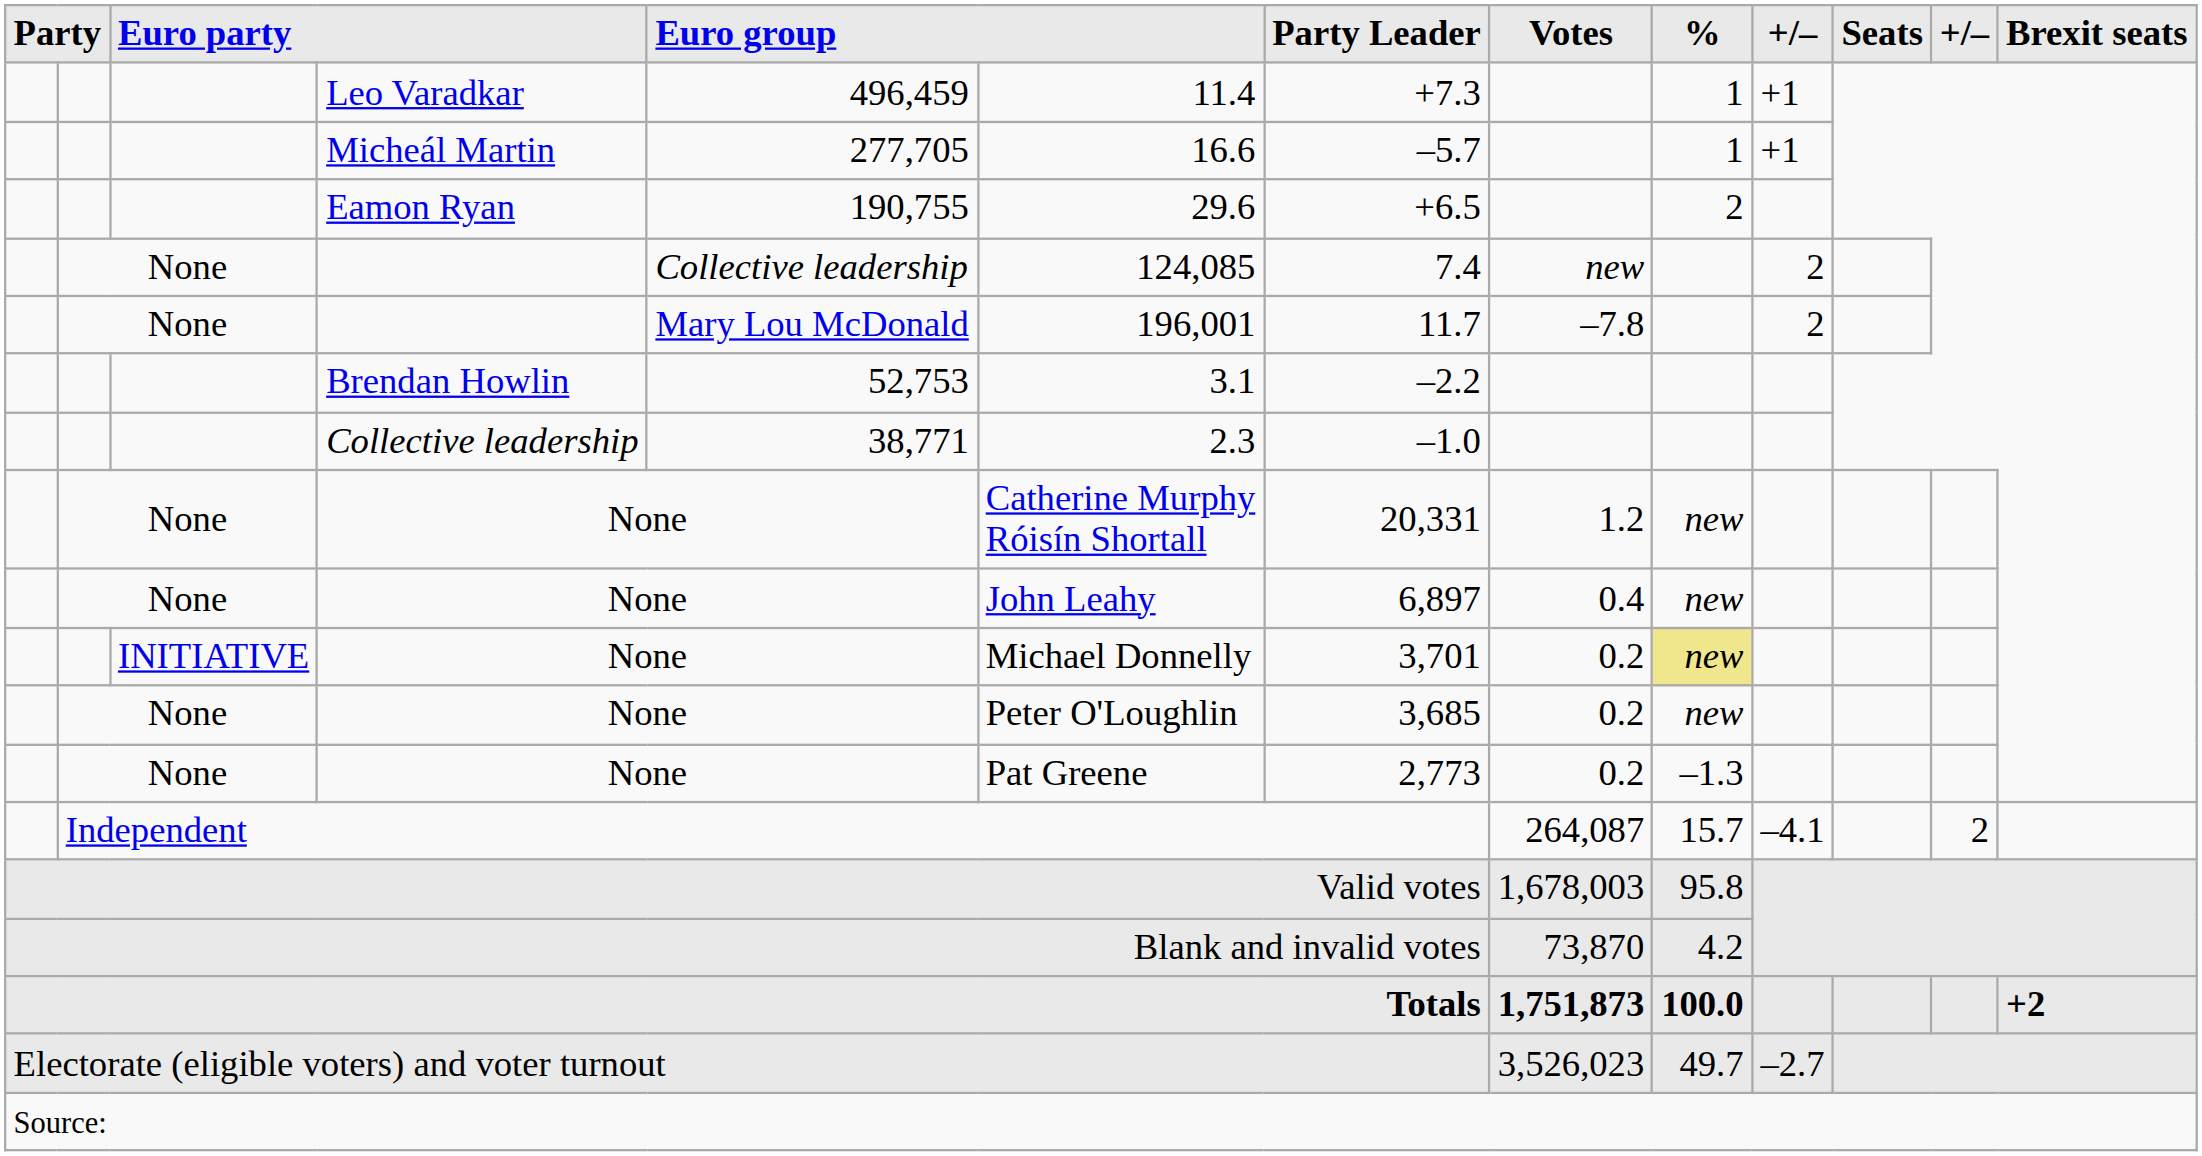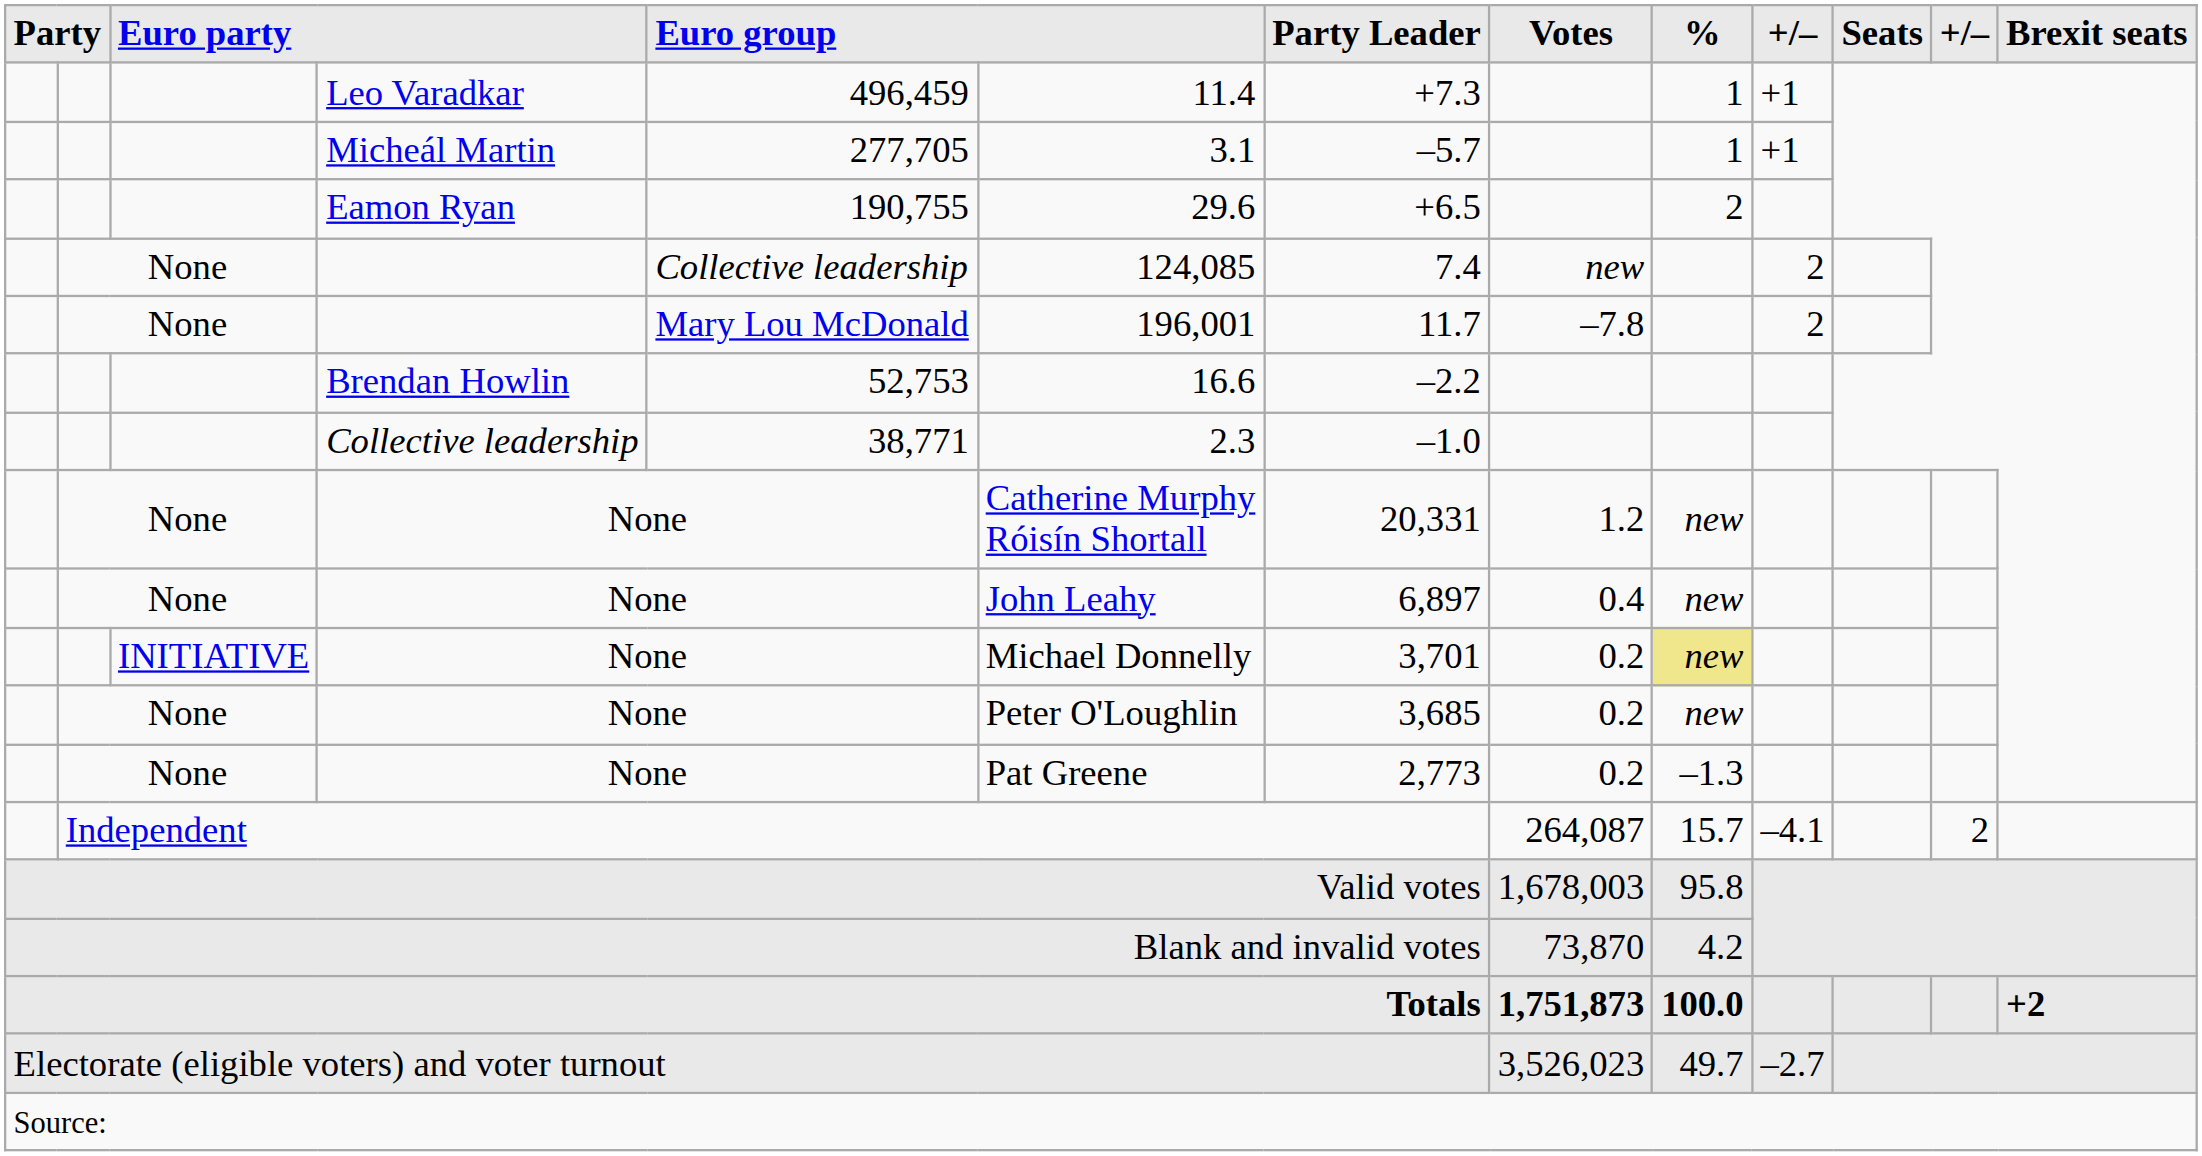(1223, 149) 16.6 -> (1232, 149) 3.1
(1232, 382) 3.1 -> (1223, 382) 16.6
